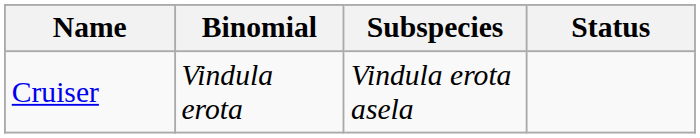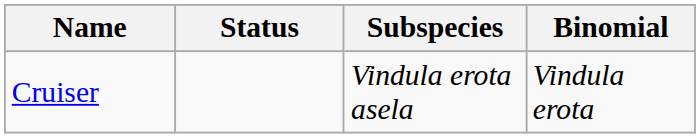columns swapped: (259, 27) <-> (611, 27)
